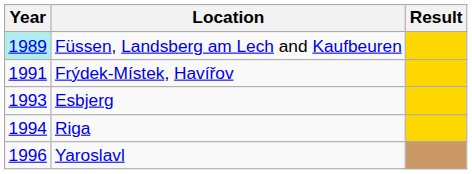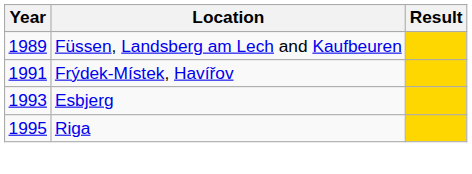(28, 45) paleturquoise background -> (28, 45) no background
(28, 127) 1994 -> (28, 127) 1995
- row: (90, 155)
